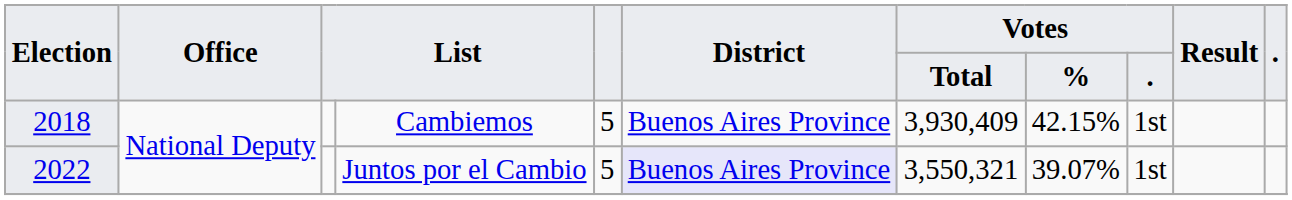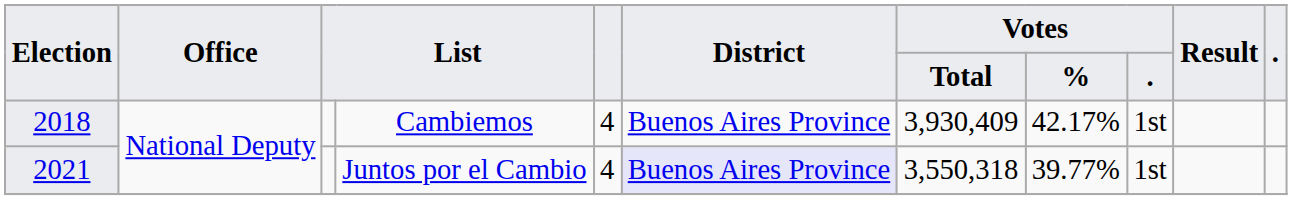(607, 123) 5 -> (607, 123) 4
(1076, 123) 42.15% -> (1076, 123) 42.17%
(62, 170) 2022 -> (62, 170) 2021
(607, 170) 5 -> (607, 170) 4
(961, 170) 3,550,321 -> (961, 170) 3,550,318
(1076, 170) 39.07% -> (1076, 170) 39.77%
